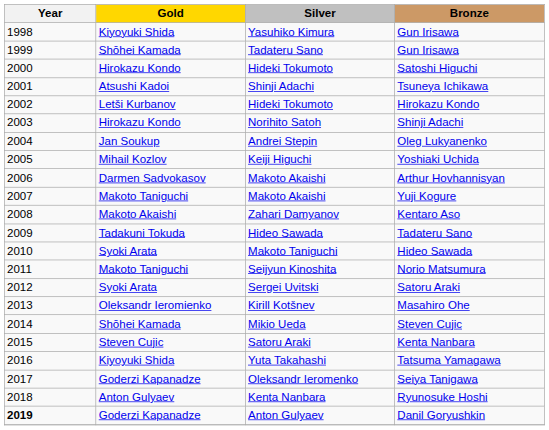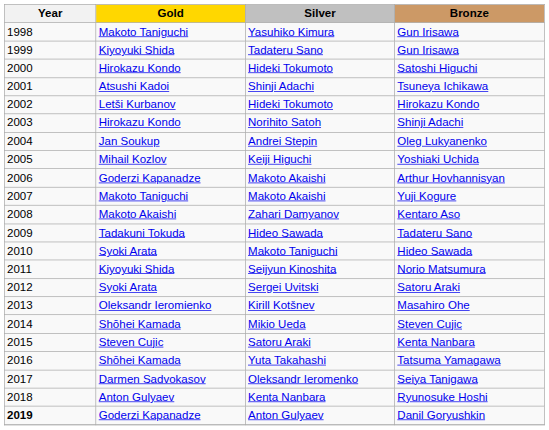(137, 31) Kiyoyuki Shida -> (143, 31) Makoto Taniguchi
(140, 50) Shōhei Kamada -> (137, 50) Kiyoyuki Shida
(152, 178) Darmen Sadvokasov -> (150, 178) Goderzi Kapanadze
(143, 269) Makoto Taniguchi -> (137, 269) Kiyoyuki Shida
(137, 360) Kiyoyuki Shida -> (140, 360) Shōhei Kamada
(150, 379) Goderzi Kapanadze -> (152, 379) Darmen Sadvokasov
